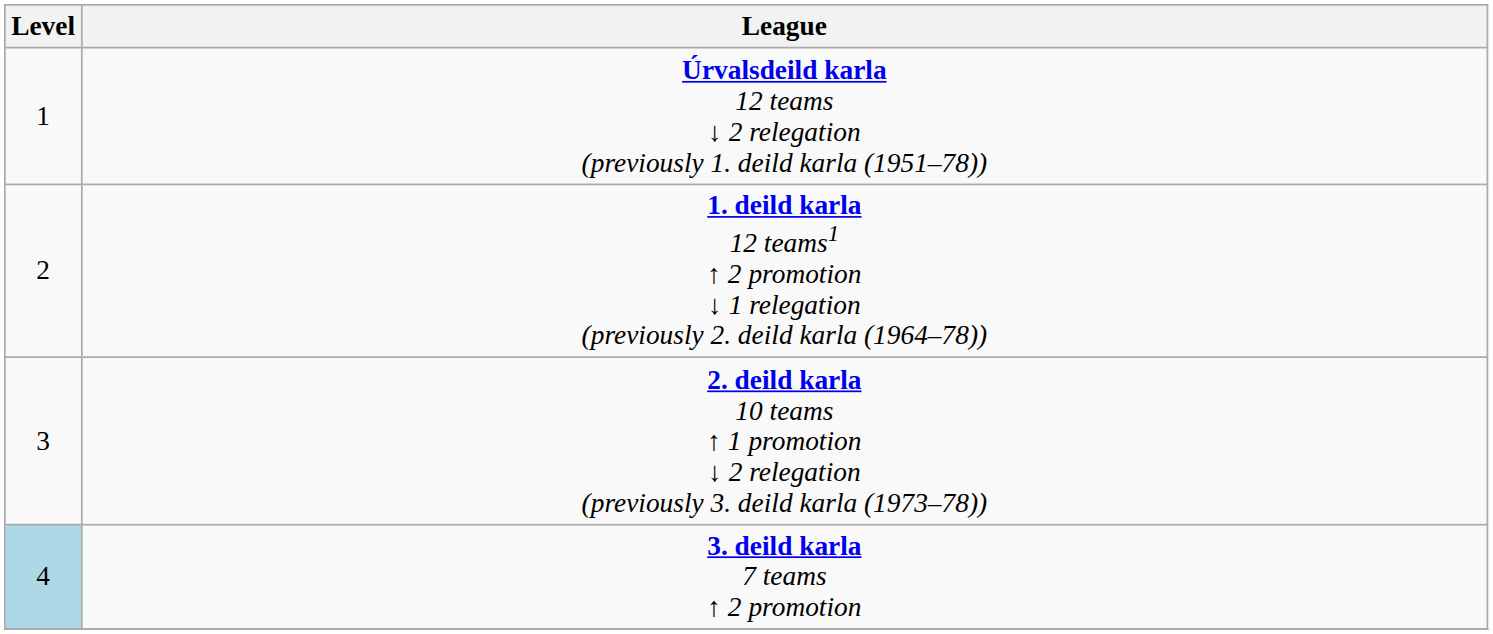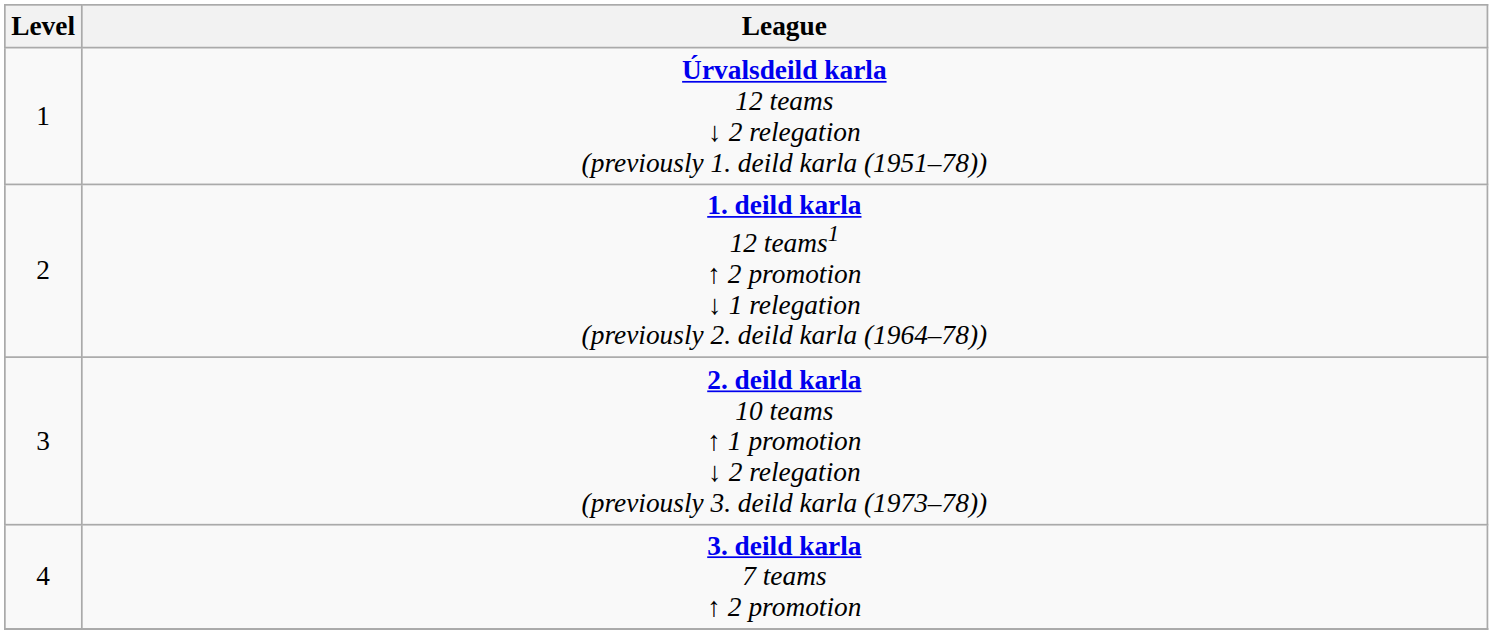(43, 576) lightblue background -> (43, 576) no background
